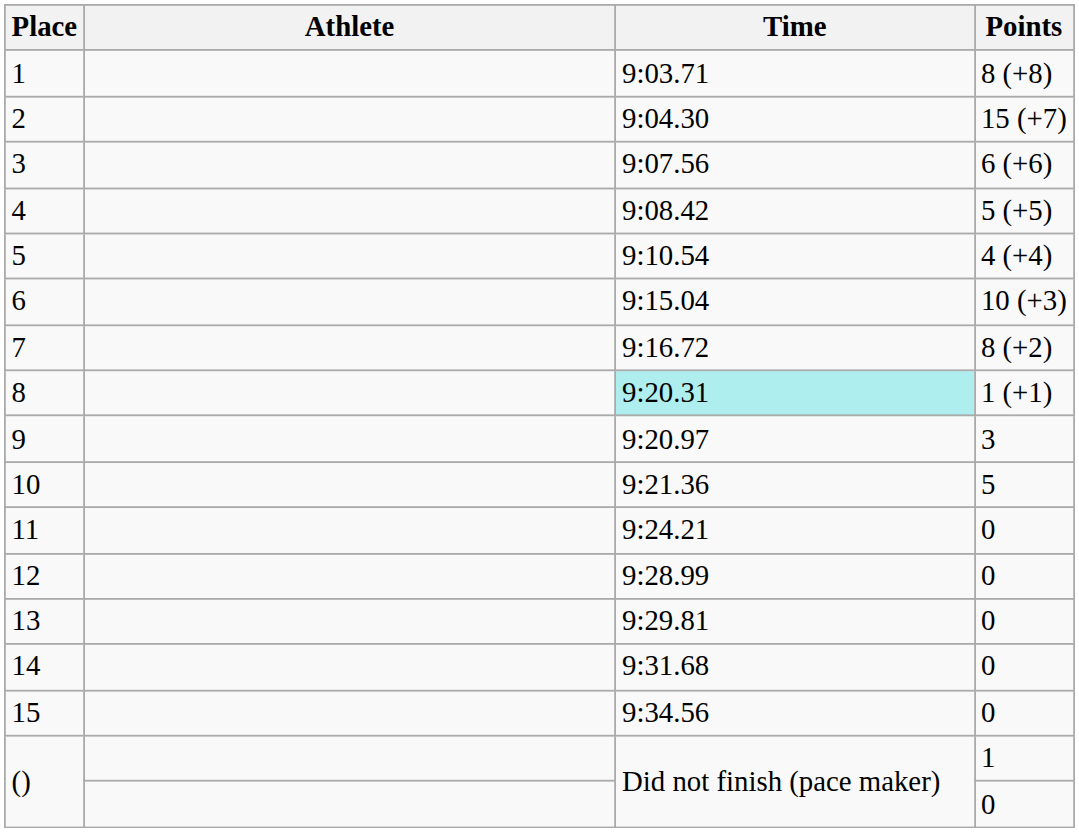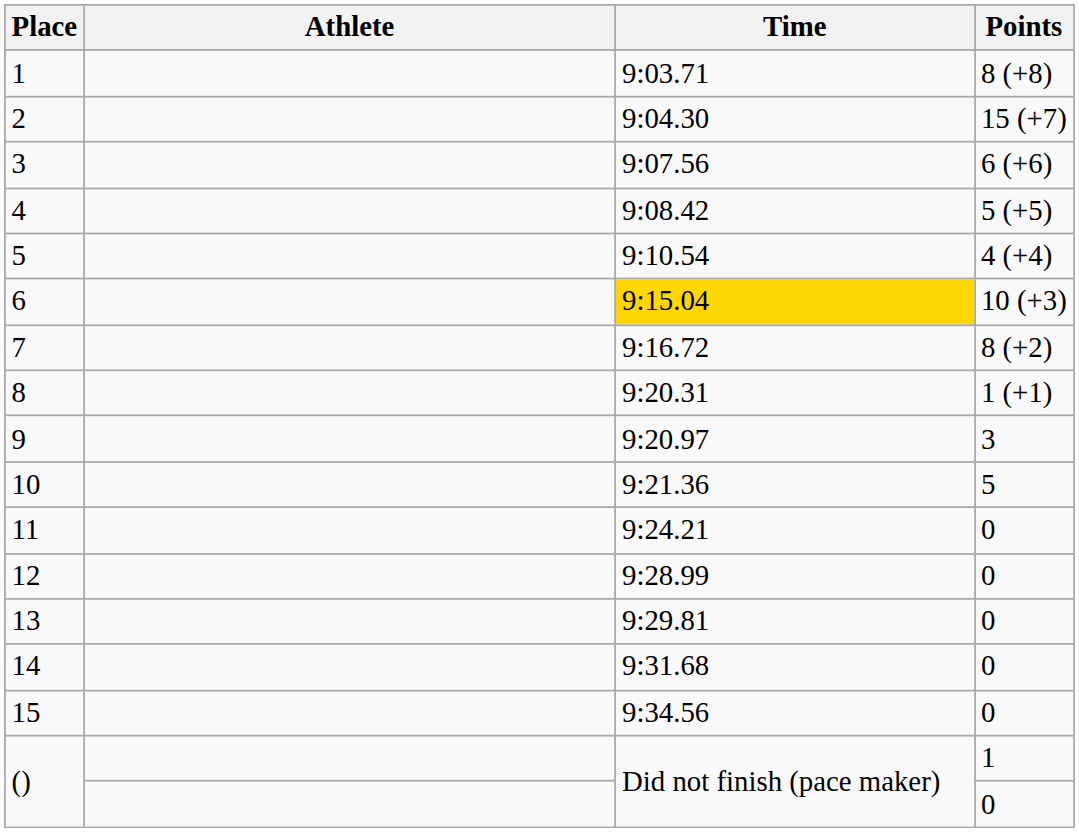(666, 301) no background -> (666, 301) gold background
(666, 392) paleturquoise background -> (666, 392) no background
